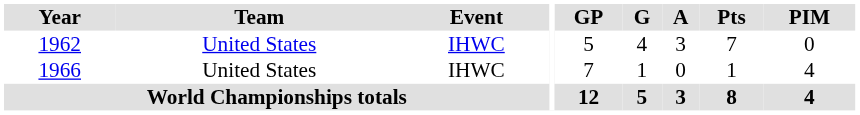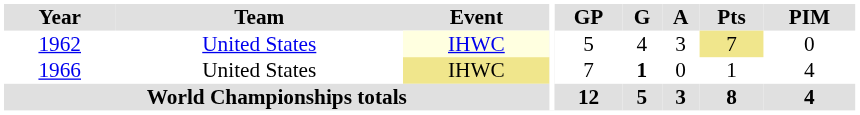(476, 43) no background -> (476, 43) lightyellow background
(731, 43) no background -> (731, 43) khaki background
(476, 70) no background -> (476, 70) khaki background
(642, 70) normal -> (642, 70) bold
